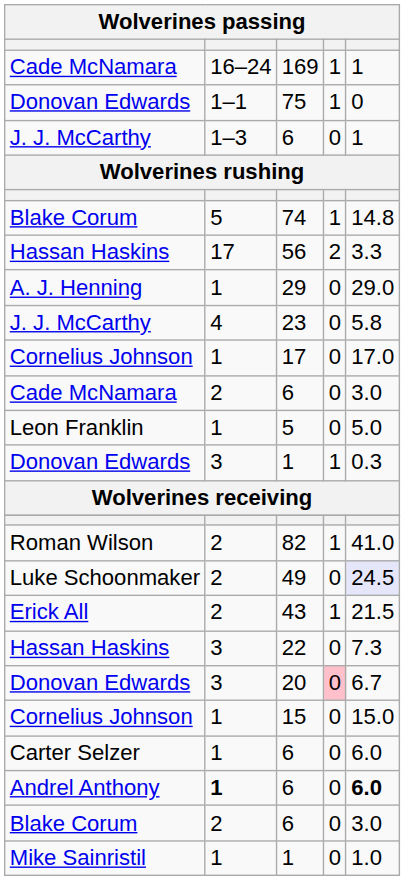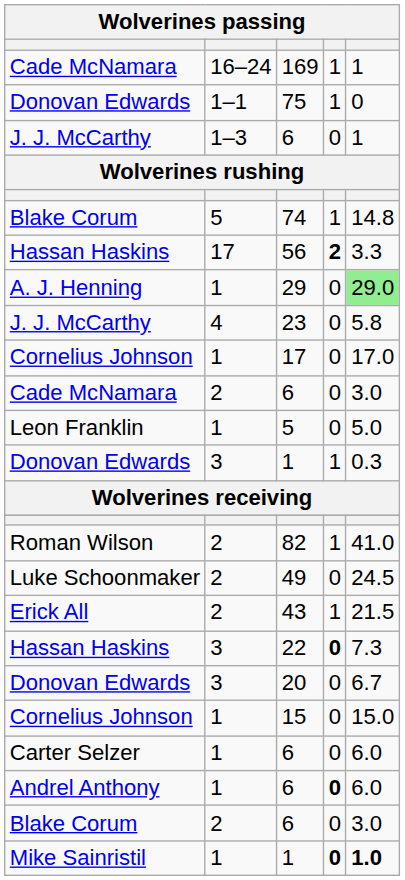(335, 252) normal -> (335, 252) bold
(373, 287) no background -> (373, 287) lightgreen background
(373, 577) lavender background -> (373, 577) no background
(335, 647) normal -> (335, 647) bold
(335, 682) pink background -> (335, 682) no background
(216, 787) bold -> (216, 787) normal
(335, 787) normal -> (335, 787) bold
(367, 787) bold -> (367, 787) normal
(335, 857) normal -> (335, 857) bold
(367, 857) normal -> (367, 857) bold
